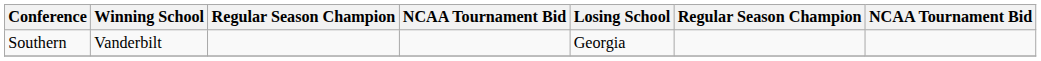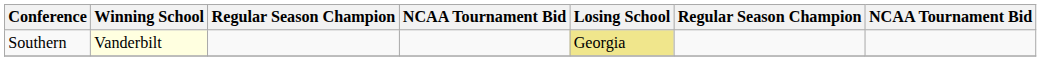(128, 42) no background -> (128, 42) lightyellow background
(600, 42) no background -> (600, 42) khaki background
